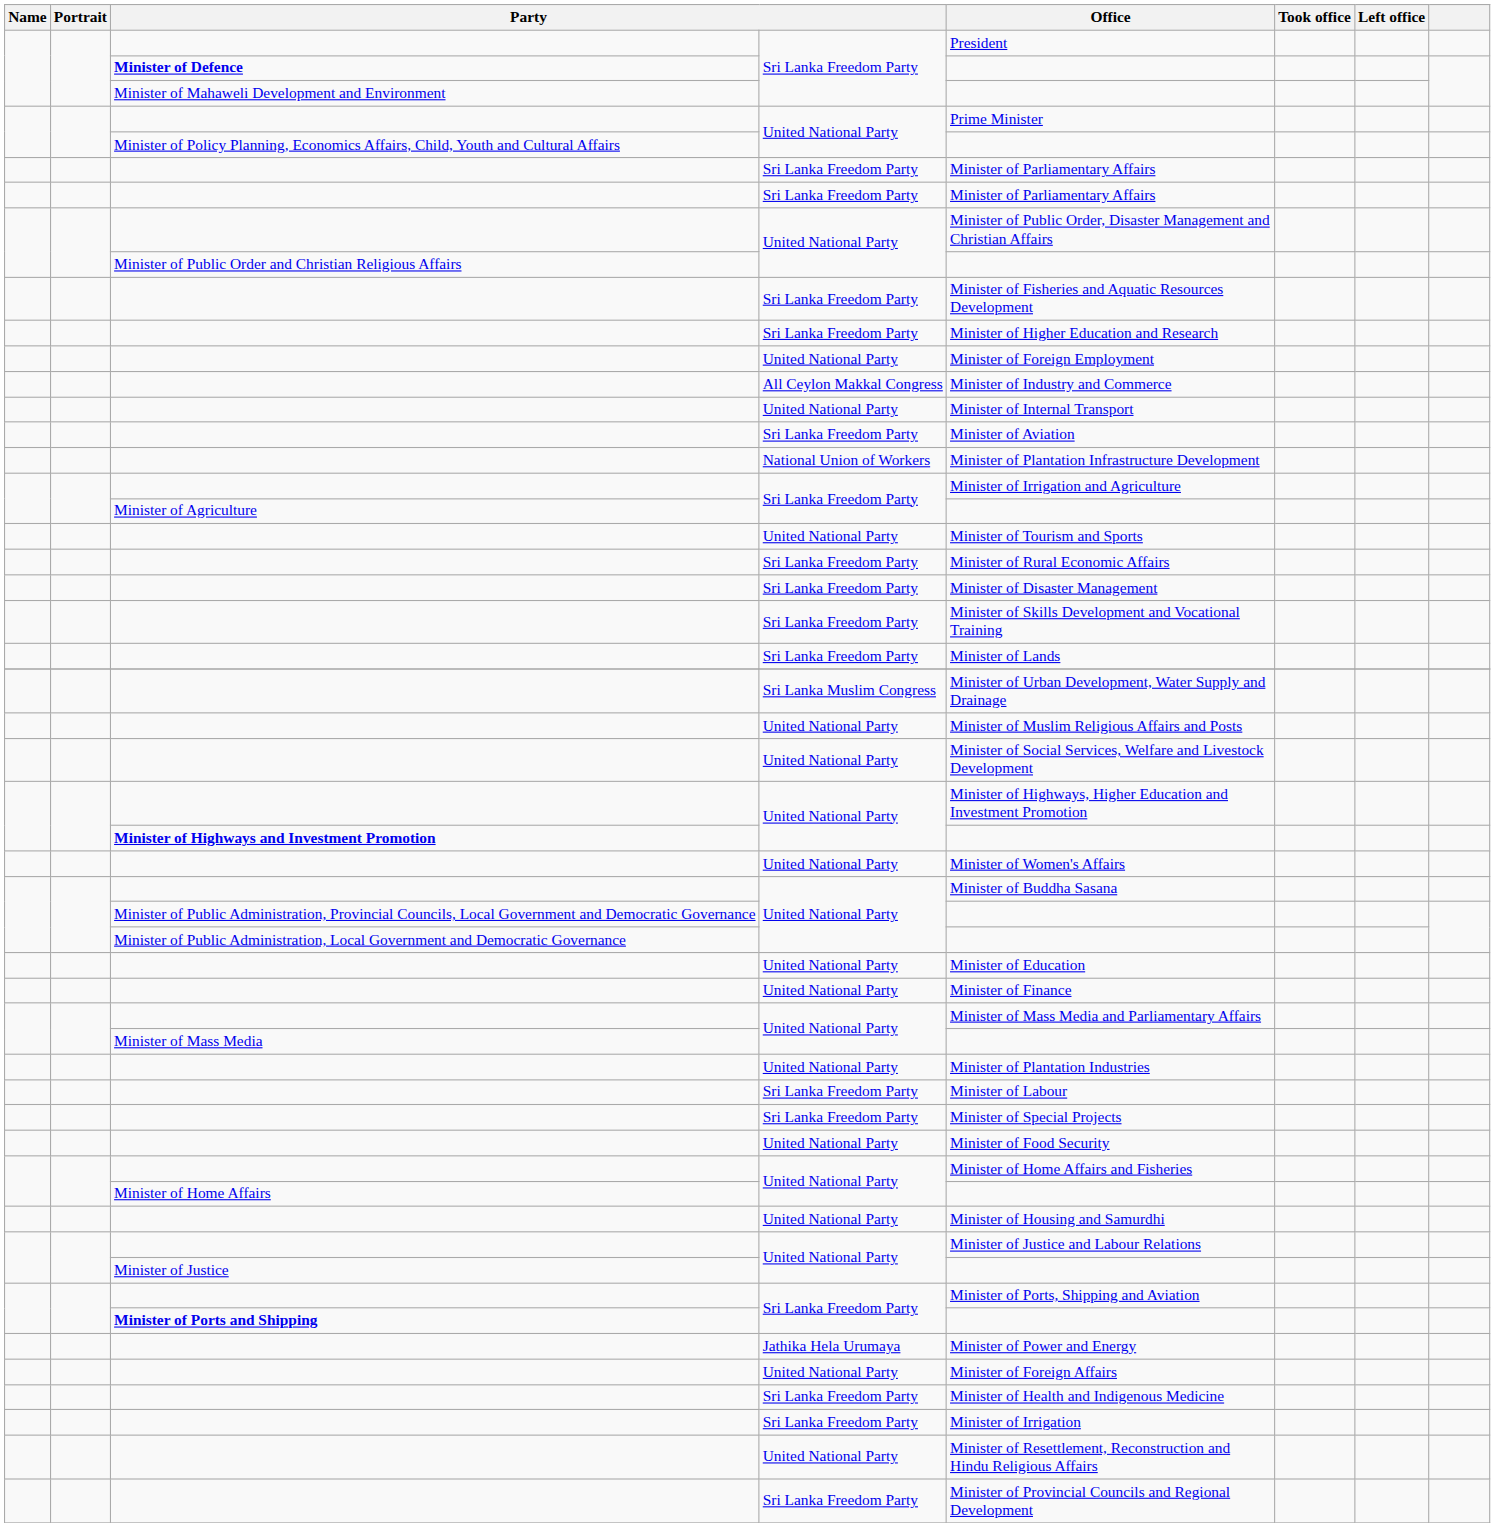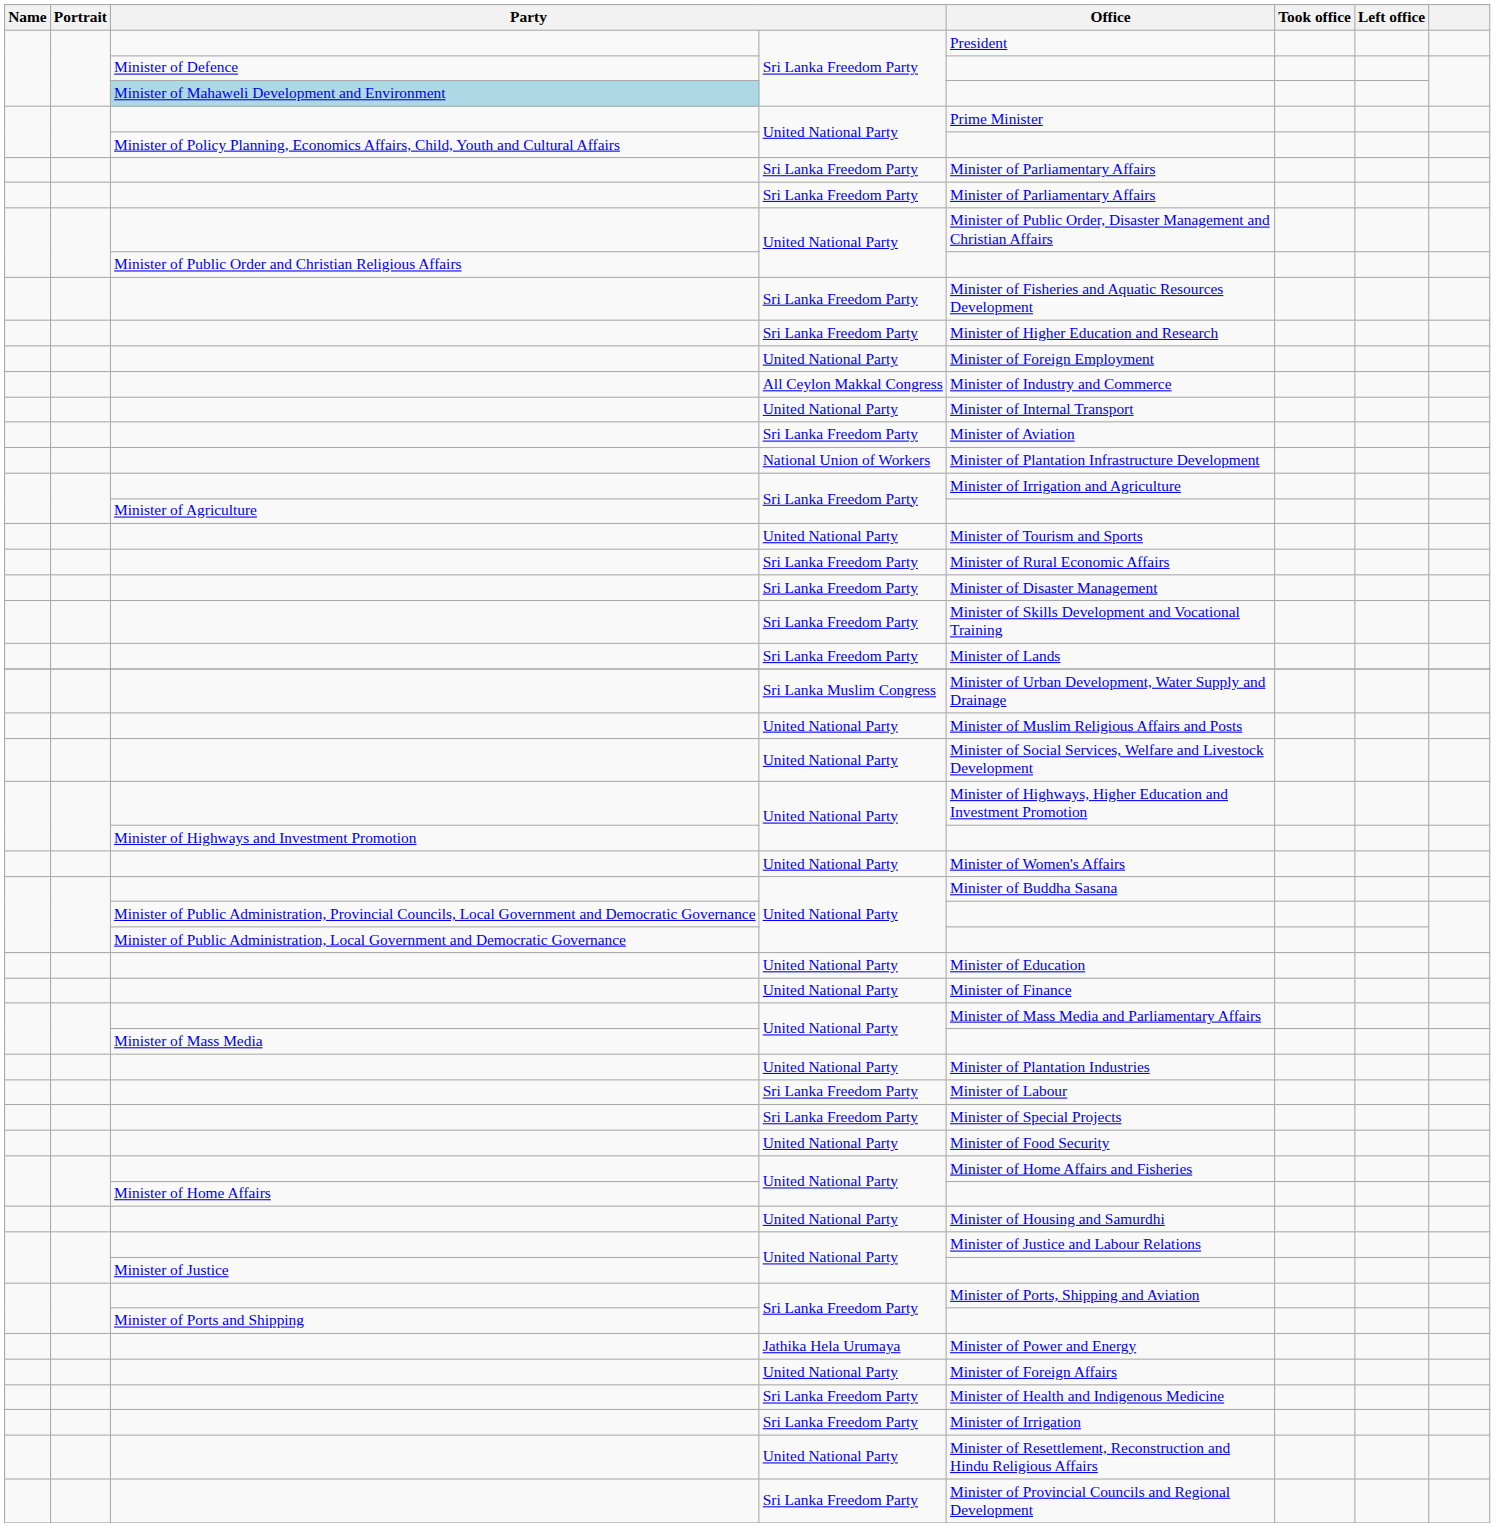(179, 68) bold -> (176, 68) normal
(280, 93) no background -> (280, 93) lightblue background
(275, 838) bold -> (265, 838) normal
(216, 1321) bold -> (209, 1321) normal
